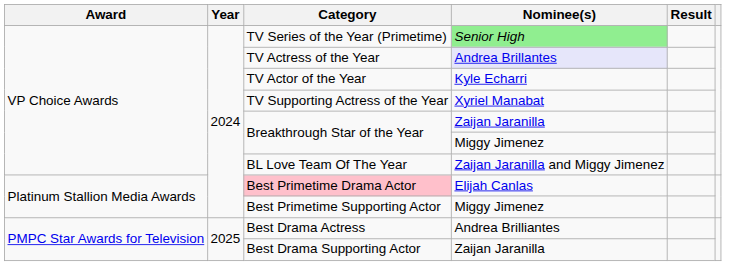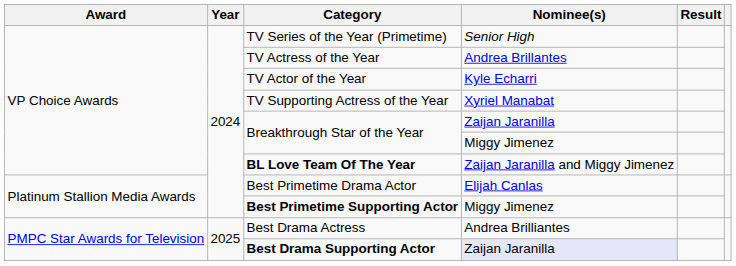(490, 36) lightgreen background -> (499, 36) no background
(506, 57) lavender background -> (515, 57) no background
(327, 164) normal -> (331, 164) bold
(331, 185) pink background -> (331, 185) no background
(344, 206) normal -> (352, 206) bold
(334, 249) normal -> (341, 249) bold
(500, 249) no background -> (509, 249) lavender background
